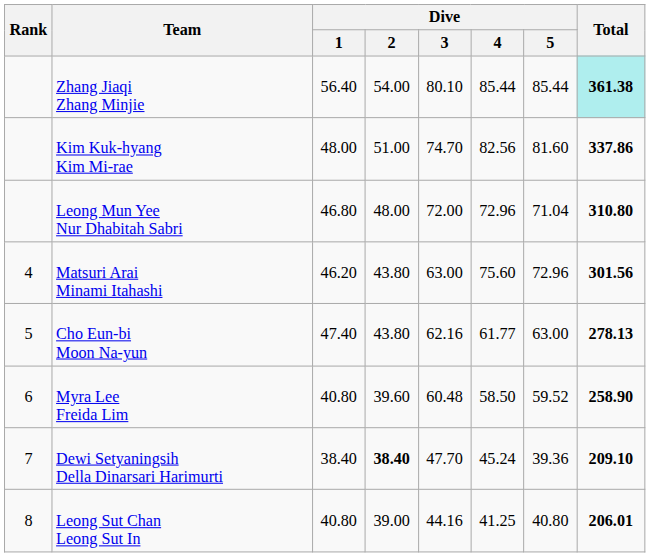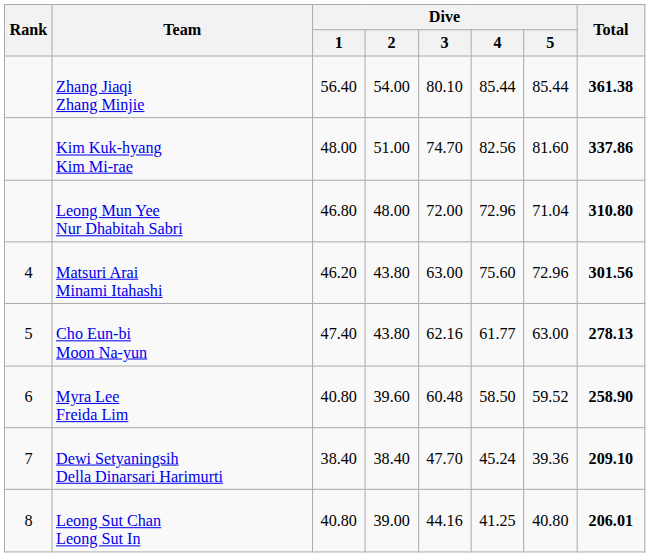(611, 86) paleturquoise background -> (611, 86) no background
(392, 458) bold -> (392, 458) normal
